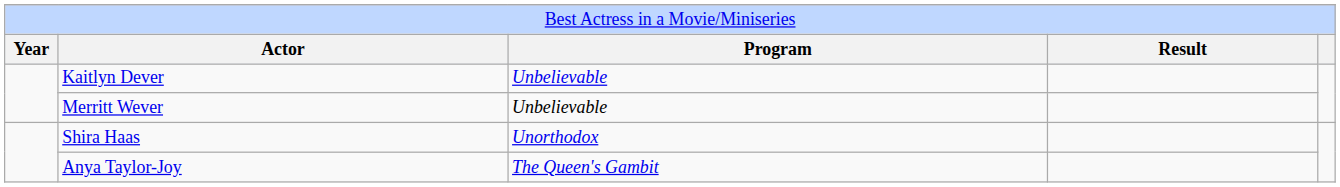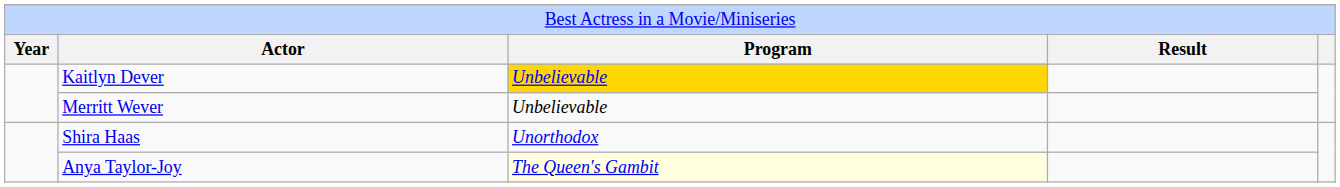(560, 78) no background -> (560, 78) gold background
(585, 166) no background -> (585, 166) lightyellow background
